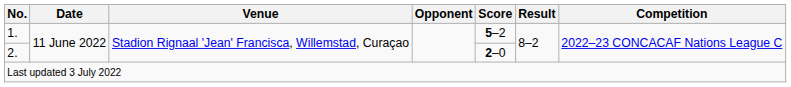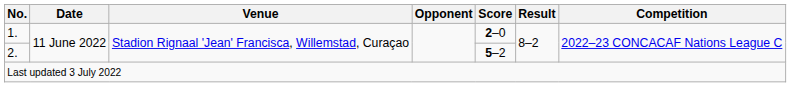(495, 33) 5–2 -> (495, 33) 2–0
(495, 52) 2–0 -> (495, 52) 5–2
